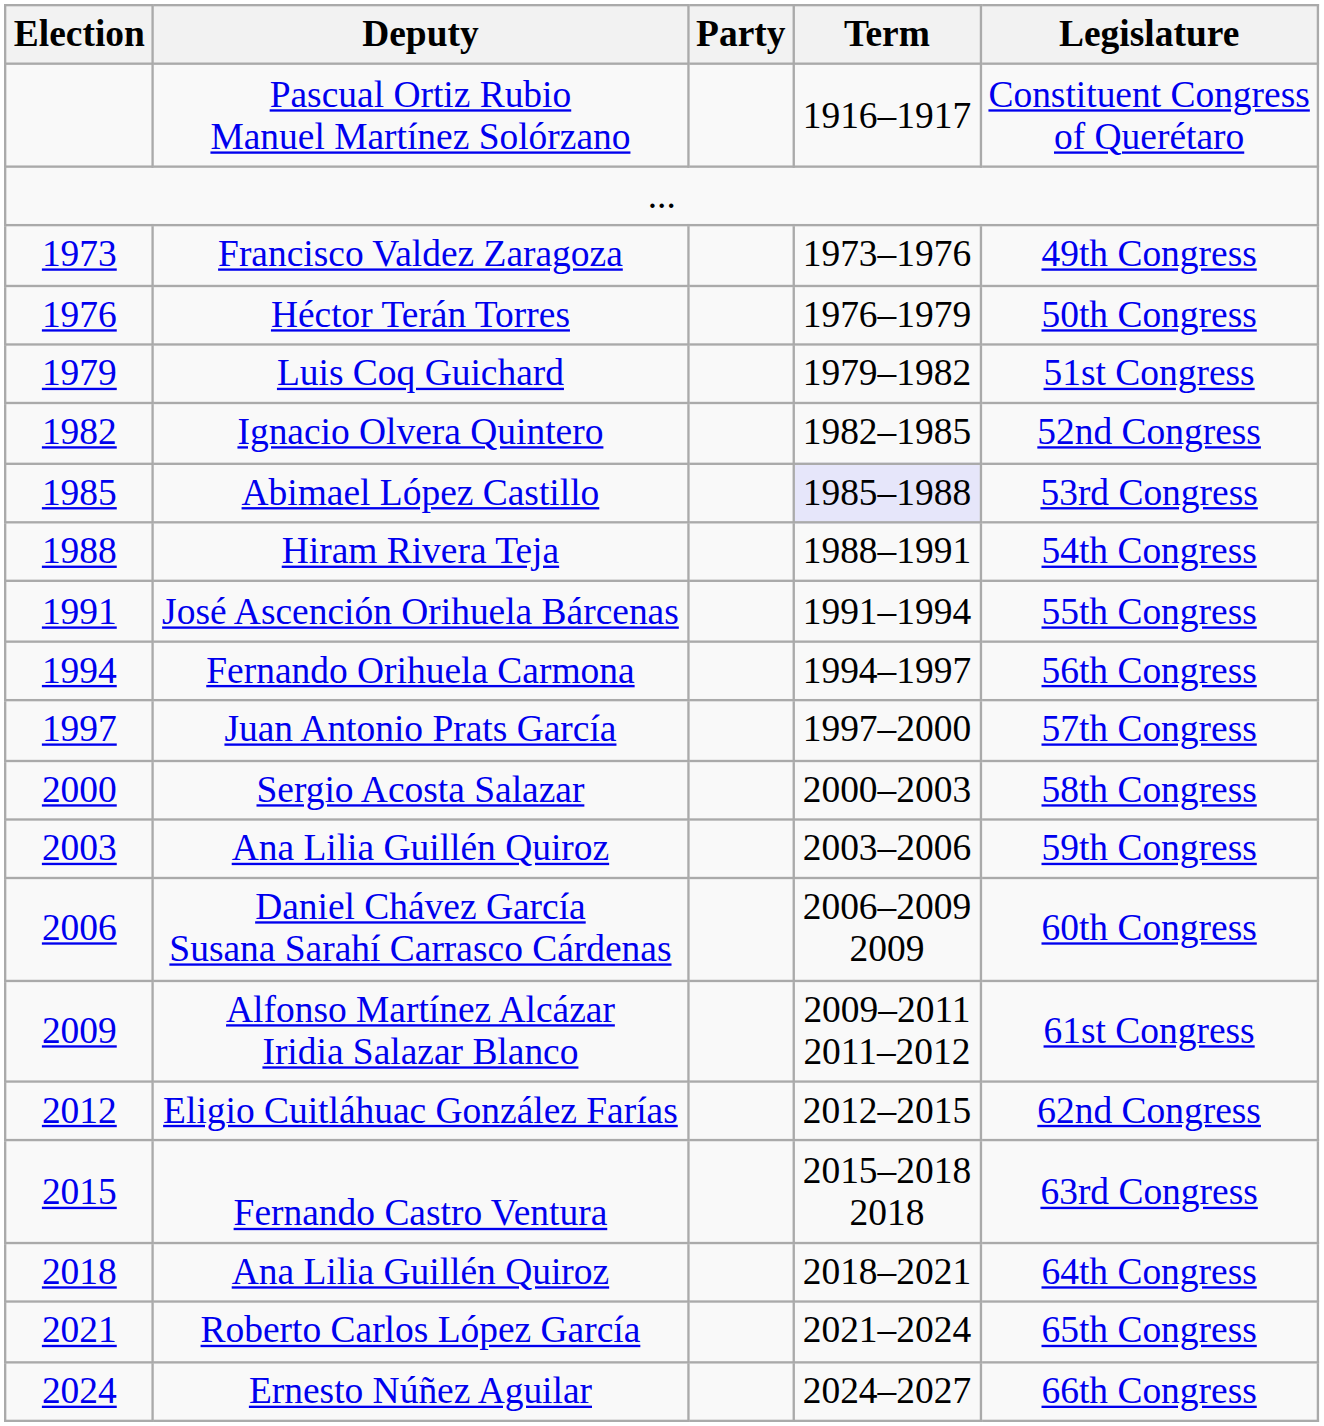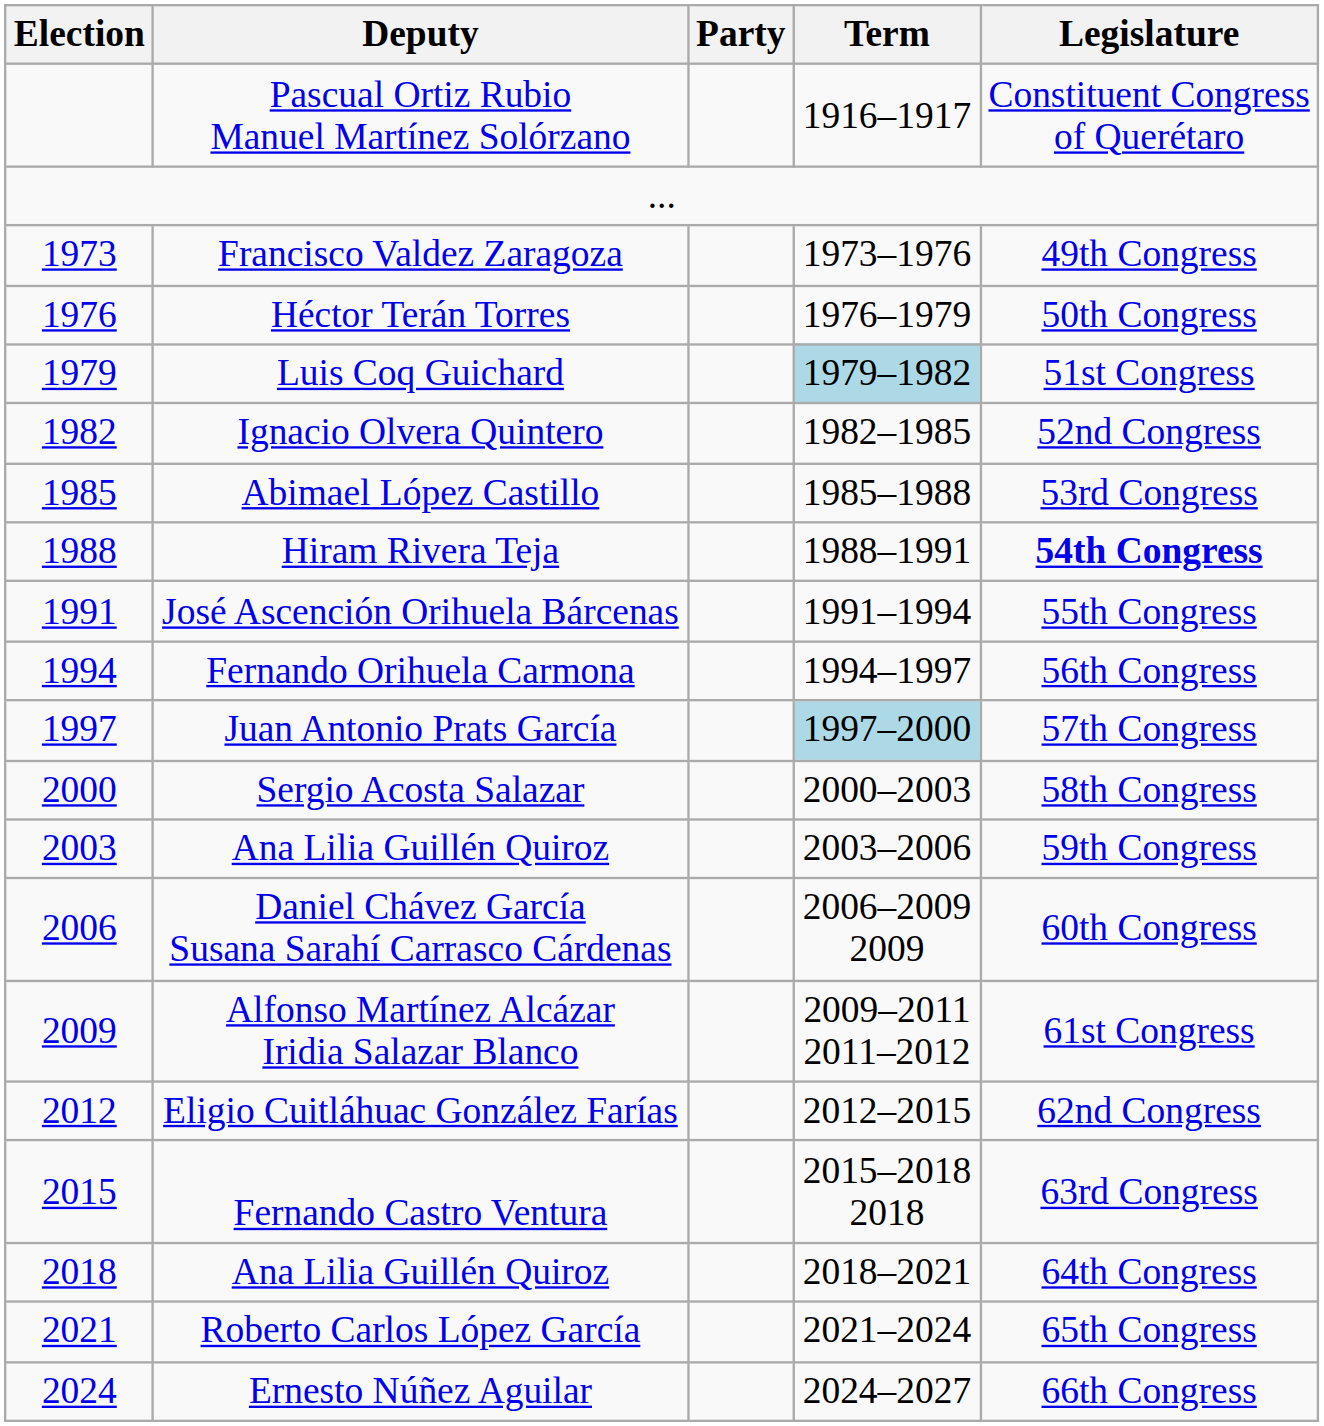(887, 373) no background -> (887, 373) lightblue background
(887, 491) lavender background -> (887, 491) no background
(1149, 551) normal -> (1149, 551) bold
(887, 729) no background -> (887, 729) lightblue background
